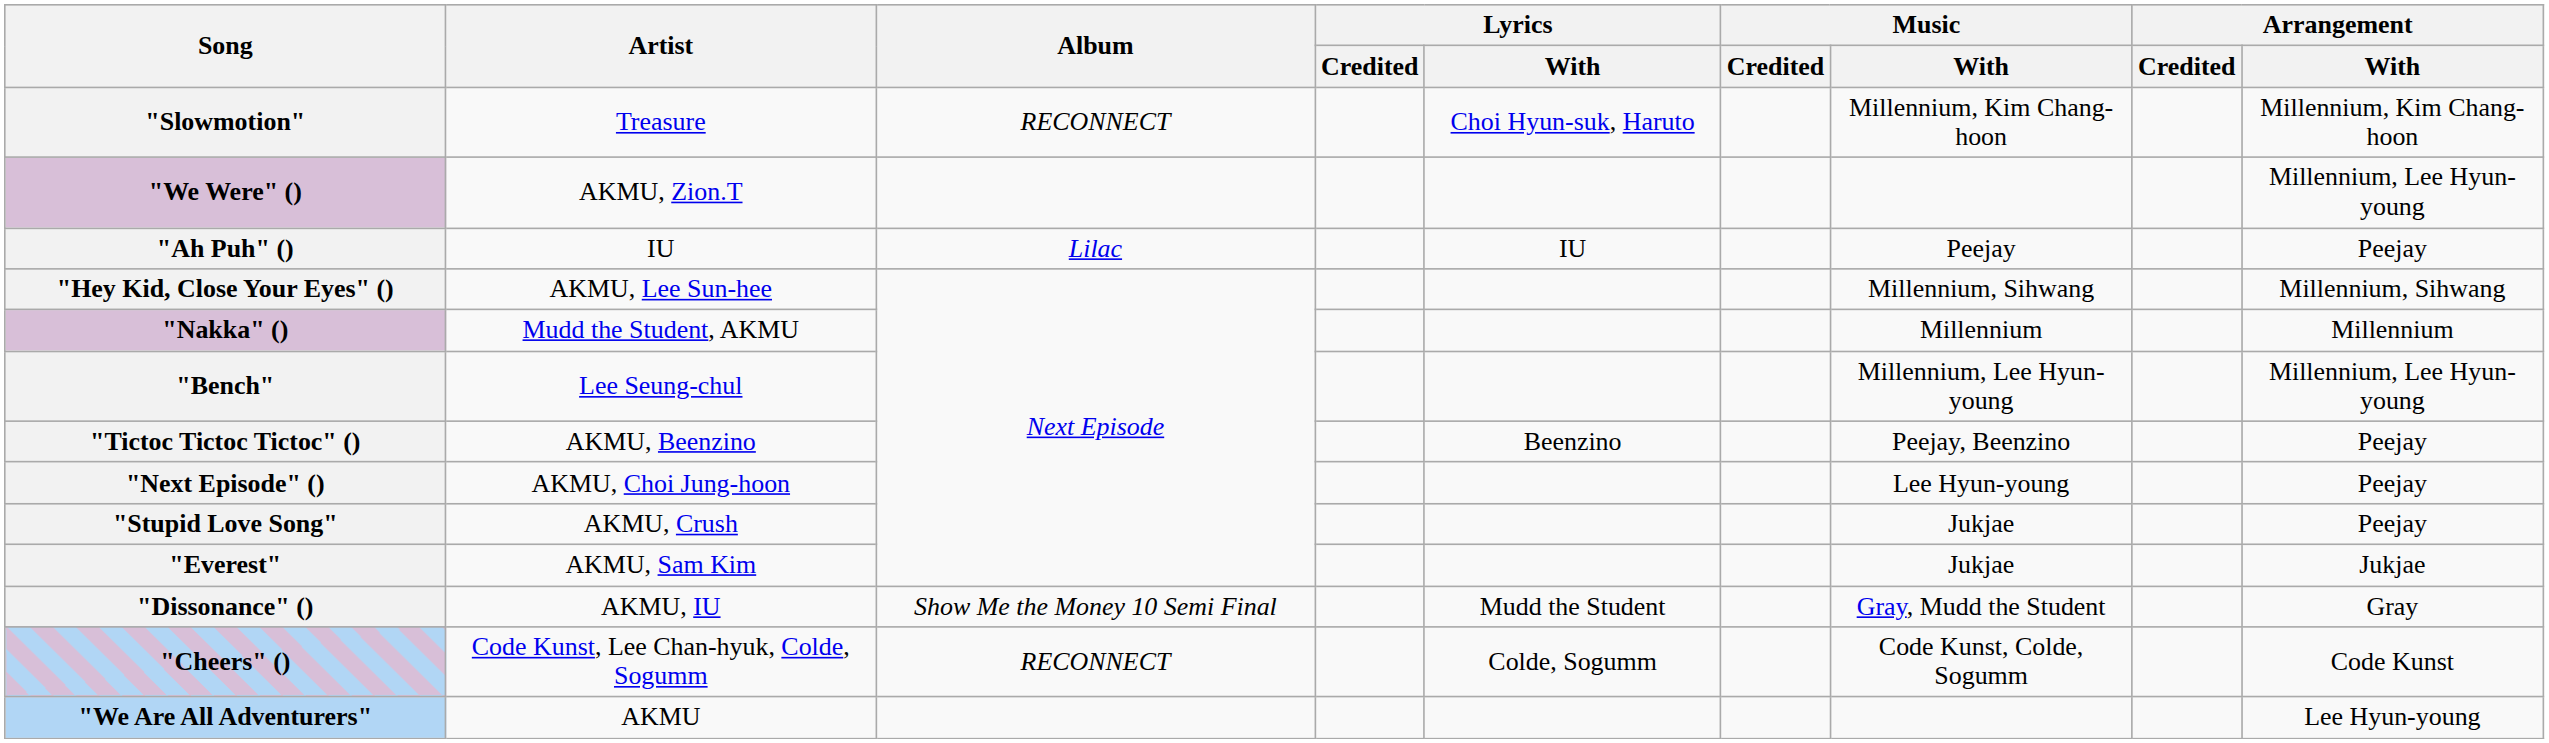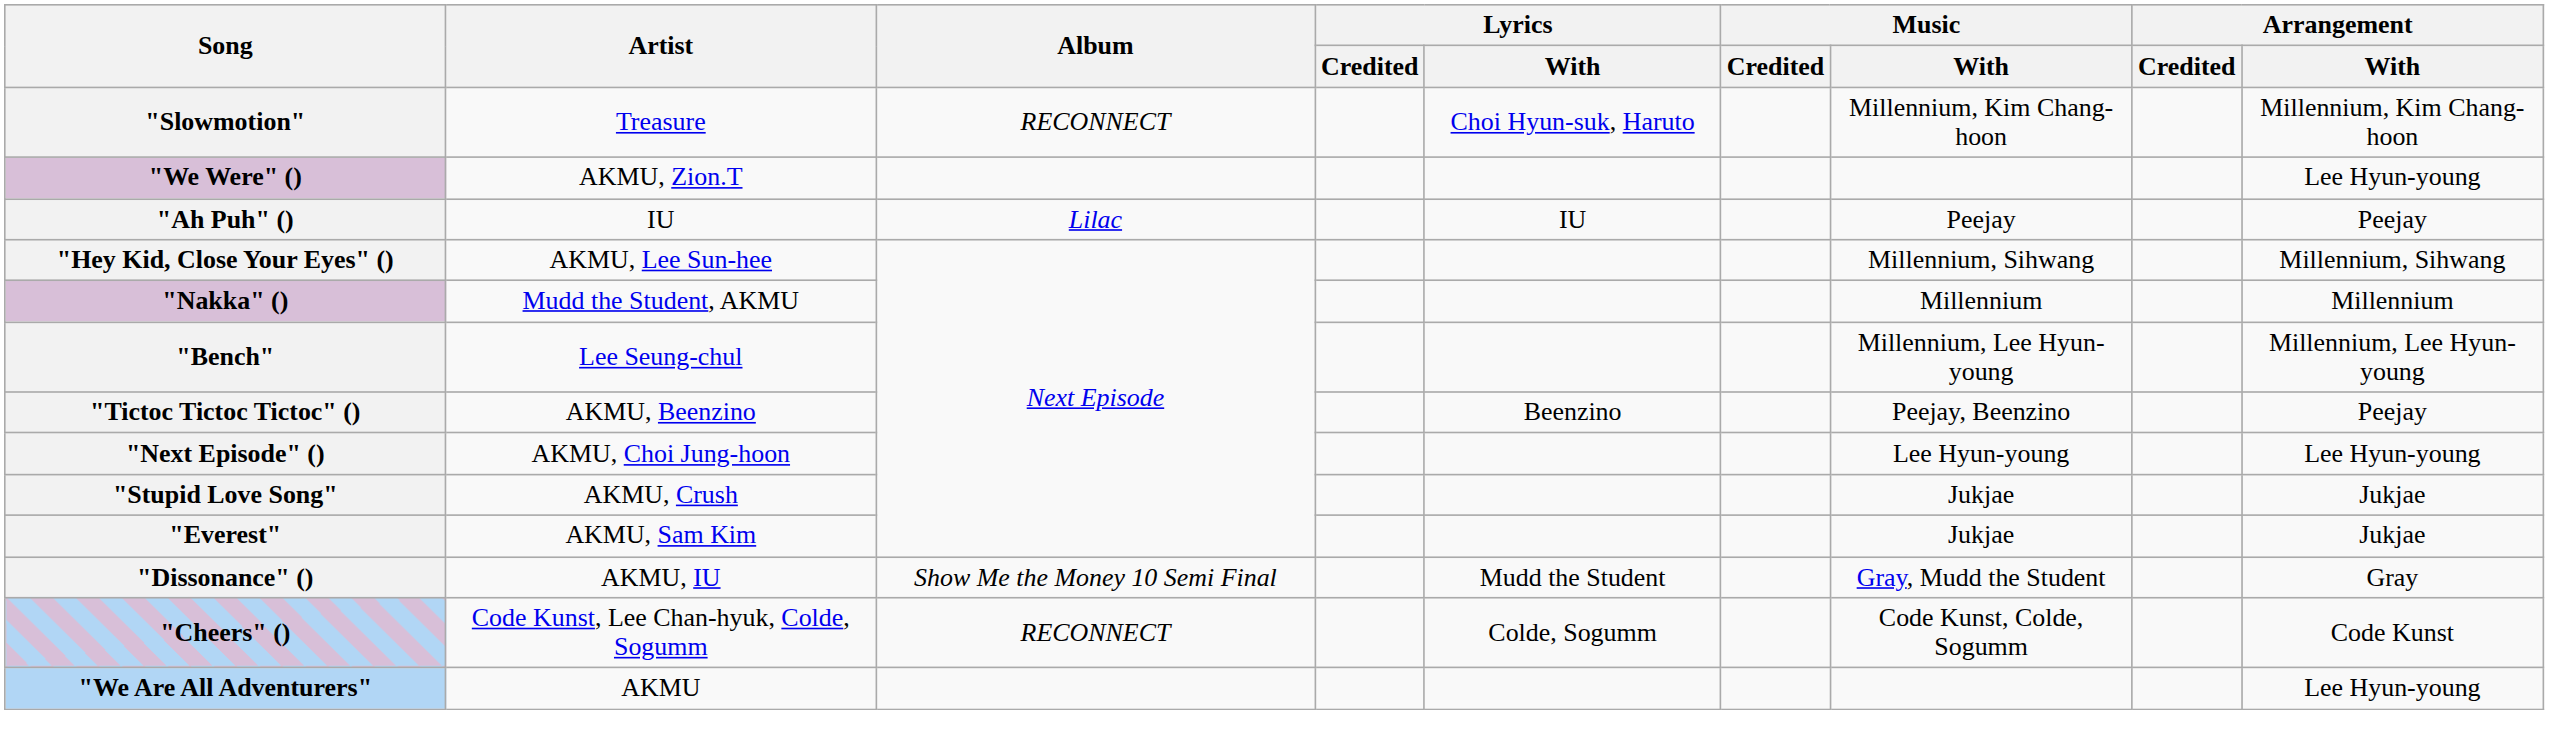(2392, 192) Millennium, Lee Hyun-young -> (2392, 177) Lee Hyun-young
(2392, 482) Peejay -> (2392, 453) Lee Hyun-young
(2392, 523) Peejay -> (2392, 494) Jukjae
